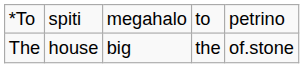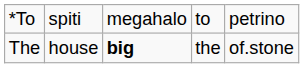(119, 47) normal -> (120, 47) bold
